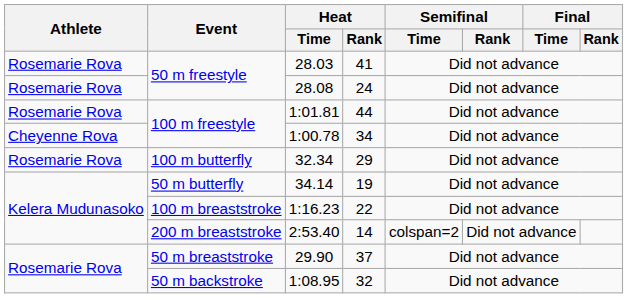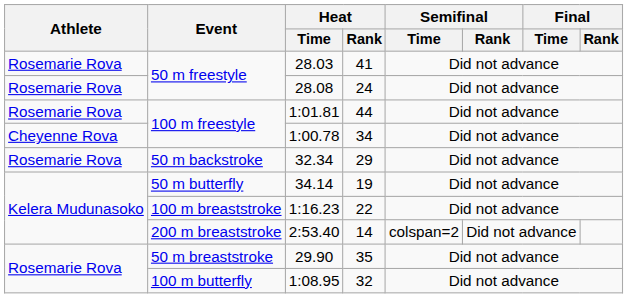(201, 160) 100 m butterfly -> (207, 160) 50 m backstroke
(364, 257) 37 -> (364, 257) 35
(207, 281) 50 m backstroke -> (201, 281) 100 m butterfly
